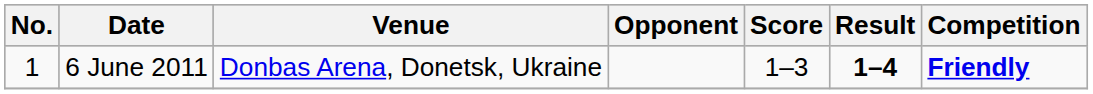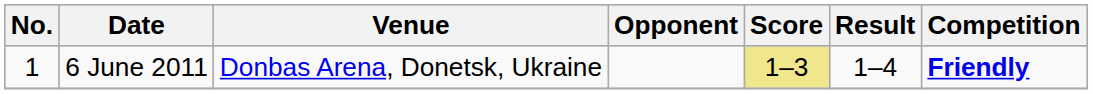(787, 66) no background -> (787, 66) khaki background
(875, 66) bold -> (875, 66) normal
